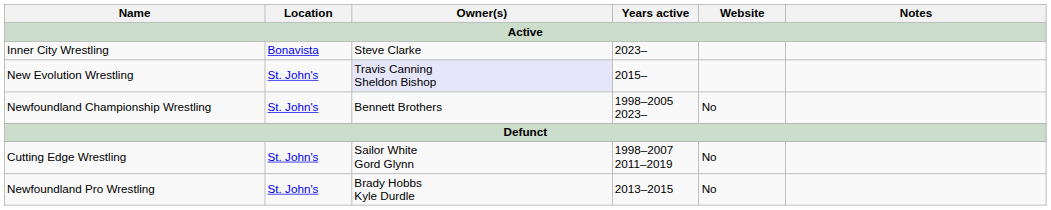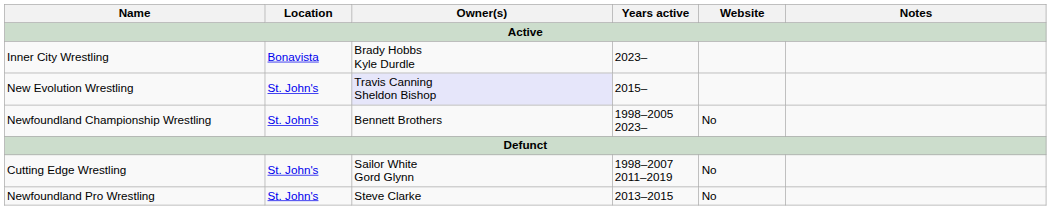(388, 50) Steve Clarke -> (388, 57) Brady Hobbs Kyle Durdle
(388, 189) Brady Hobbs Kyle Durdle -> (388, 195) Steve Clarke
